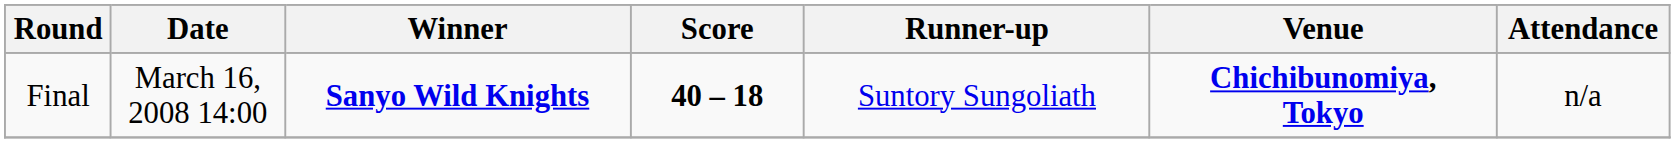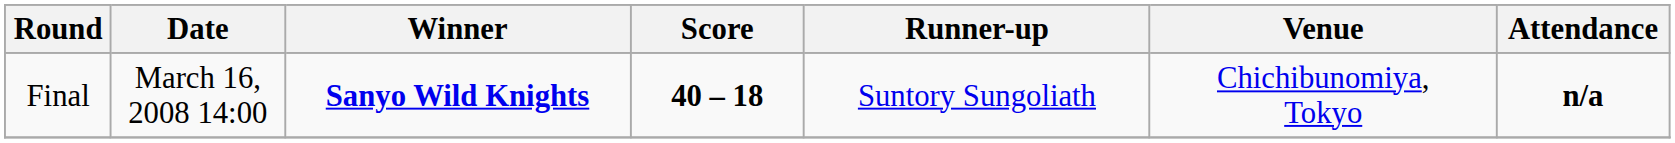(1323, 94) bold -> (1323, 94) normal
(1583, 94) normal -> (1583, 94) bold
